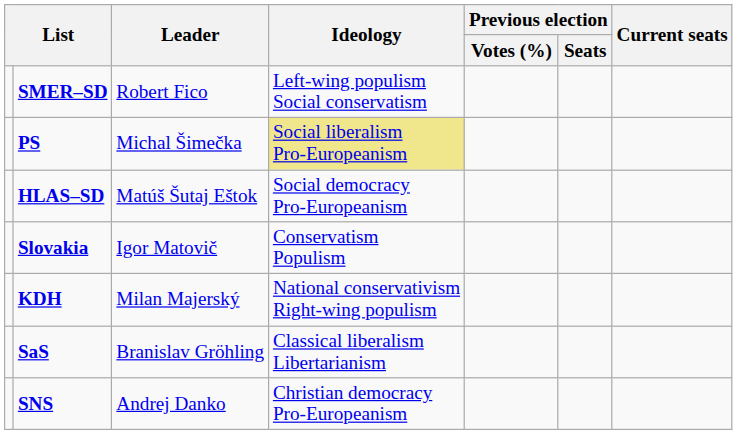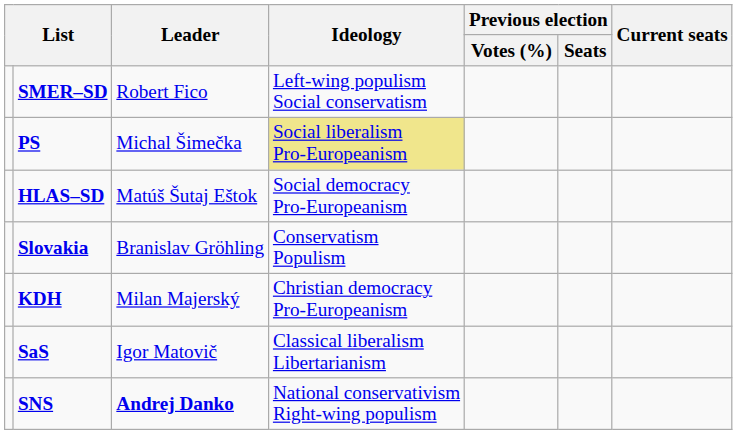(167, 247) Igor Matovič -> (190, 247) Branislav Gröhling
(366, 299) National conservativism Right-wing populism -> (353, 299) Christian democracy Pro-Europeanism
(190, 351) Branislav Gröhling -> (167, 351) Igor Matovič
(171, 403) normal -> (175, 403) bold
(353, 403) Christian democracy Pro-Europeanism -> (366, 403) National conservativism Right-wing populism
